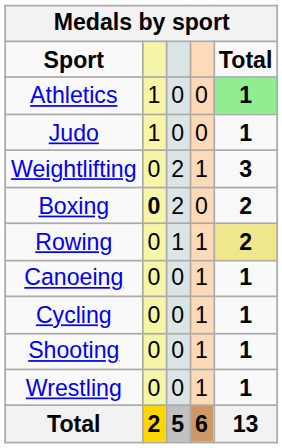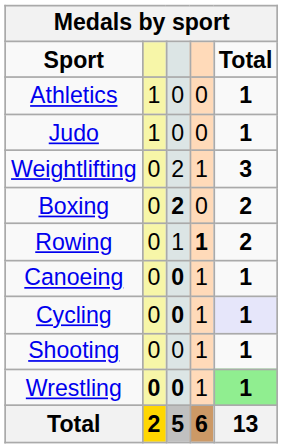(246, 96) lightgreen background -> (246, 96) no background
(154, 205) bold -> (154, 205) normal
(178, 205) normal -> (178, 205) bold
(202, 242) normal -> (202, 242) bold
(246, 242) khaki background -> (246, 242) no background
(178, 278) normal -> (178, 278) bold
(178, 315) normal -> (178, 315) bold
(246, 315) no background -> (246, 315) lavender background
(154, 388) normal -> (154, 388) bold
(178, 388) normal -> (178, 388) bold
(246, 388) no background -> (246, 388) lightgreen background
